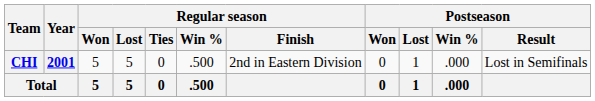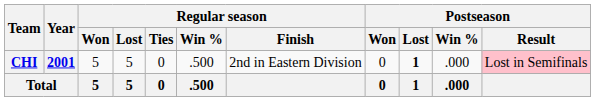(416, 62) normal -> (416, 62) bold
(536, 62) no background -> (536, 62) pink background
